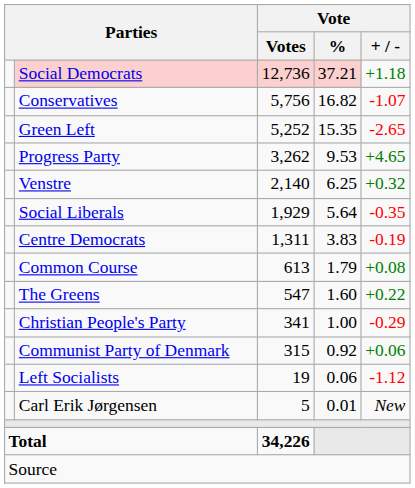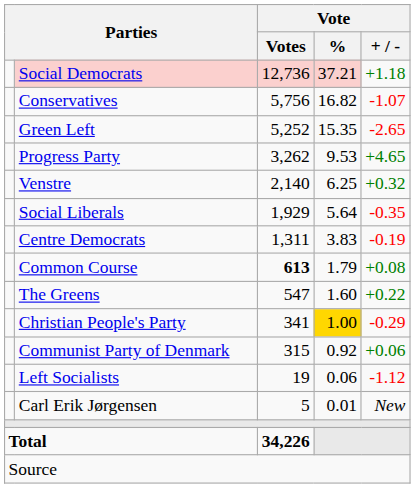(297, 267) normal -> (297, 267) bold
(342, 322) no background -> (342, 322) gold background
